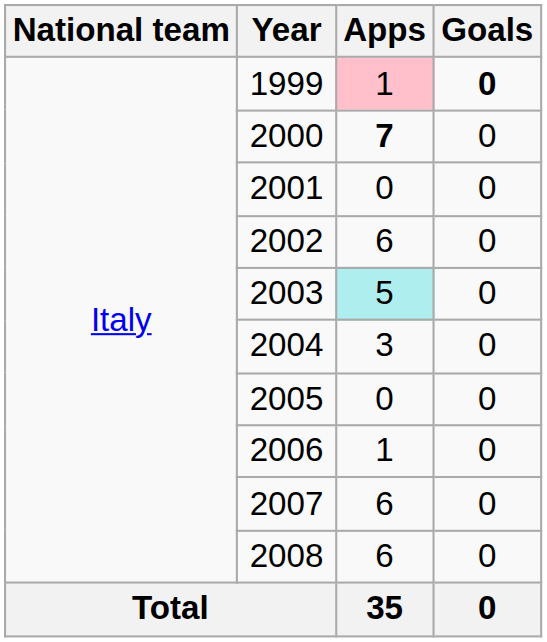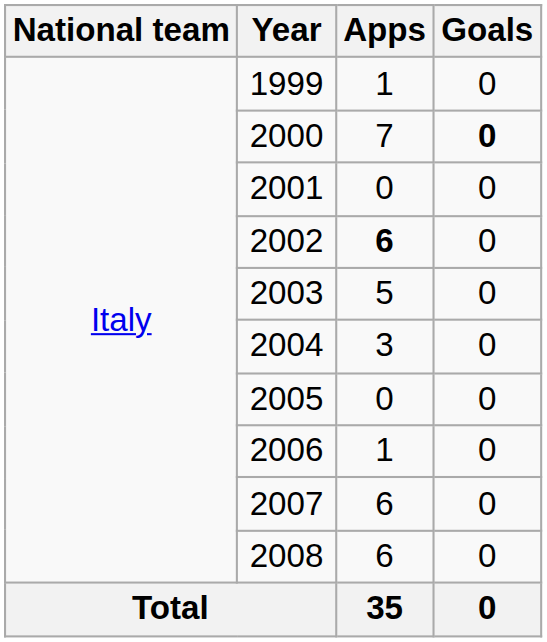(385, 83) pink background -> (385, 83) no background
(487, 83) bold -> (487, 83) normal
(385, 135) bold -> (385, 135) normal
(487, 135) normal -> (487, 135) bold
(385, 240) normal -> (385, 240) bold
(385, 293) paleturquoise background -> (385, 293) no background
